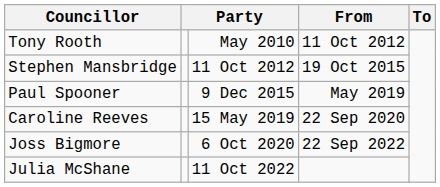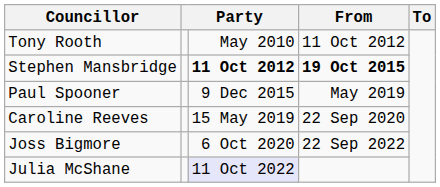(243, 68) normal -> (243, 68) bold
(354, 68) normal -> (354, 68) bold
(243, 170) no background -> (243, 170) lavender background
